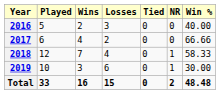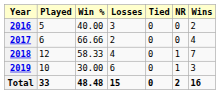columns swapped: (89, 11) <-> (199, 11)
